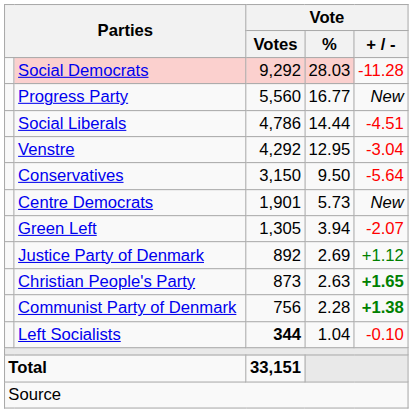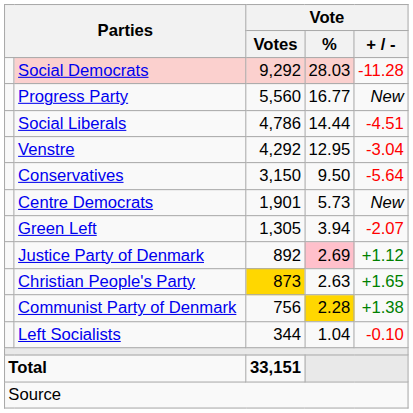(334, 255) no background -> (334, 255) pink background
(287, 281) no background -> (287, 281) gold background
(383, 281) bold -> (383, 281) normal
(334, 307) no background -> (334, 307) gold background
(383, 307) bold -> (383, 307) normal
(287, 334) bold -> (287, 334) normal
